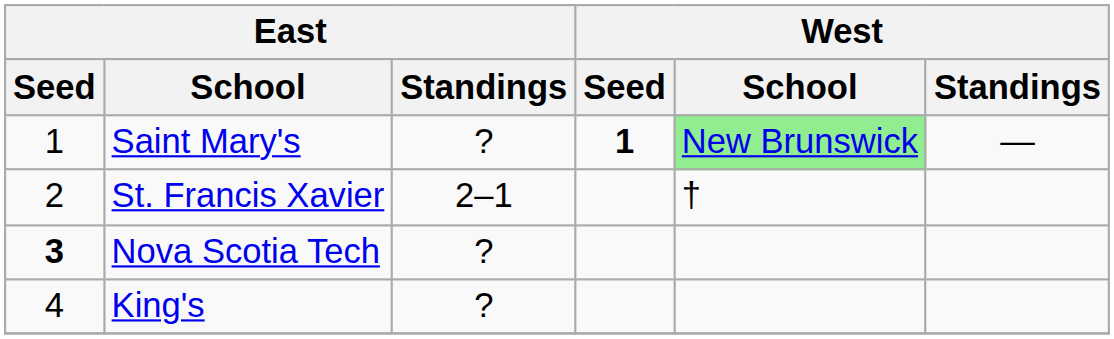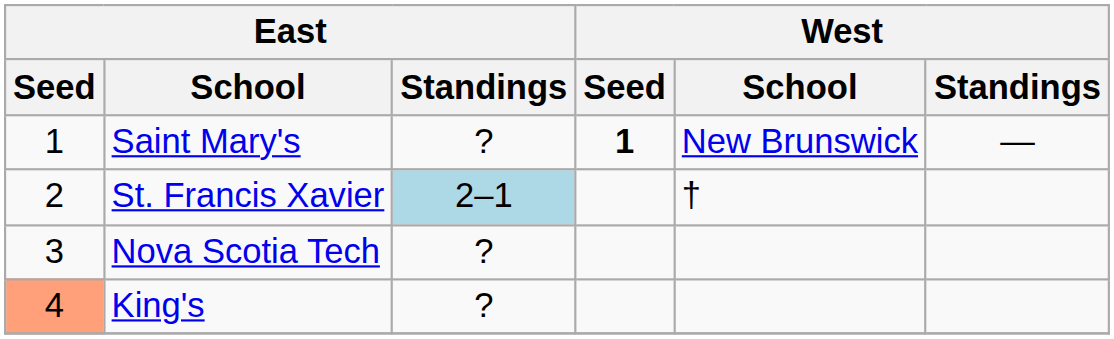(800, 141) lightgreen background -> (800, 141) no background
(484, 196) no background -> (484, 196) lightblue background
(54, 251) bold -> (54, 251) normal
(54, 305) no background -> (54, 305) lightsalmon background
